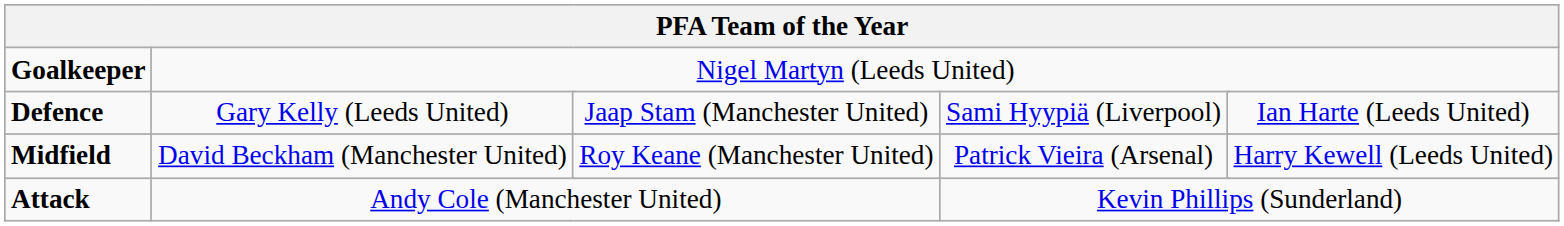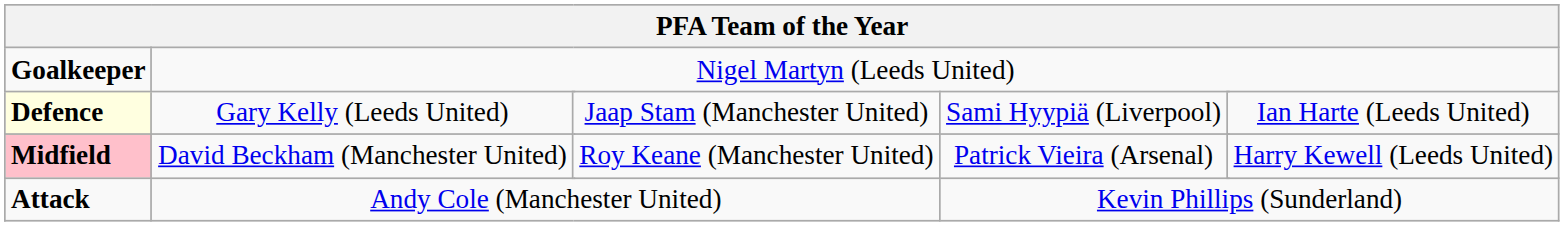(57, 112) no background -> (57, 112) lightyellow background
(61, 155) no background -> (61, 155) pink background
